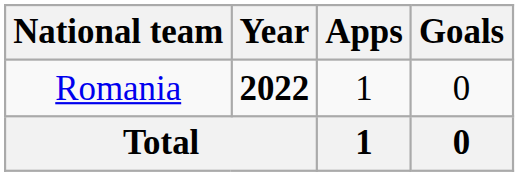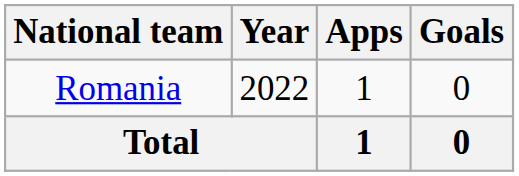(274, 87) bold -> (274, 87) normal
